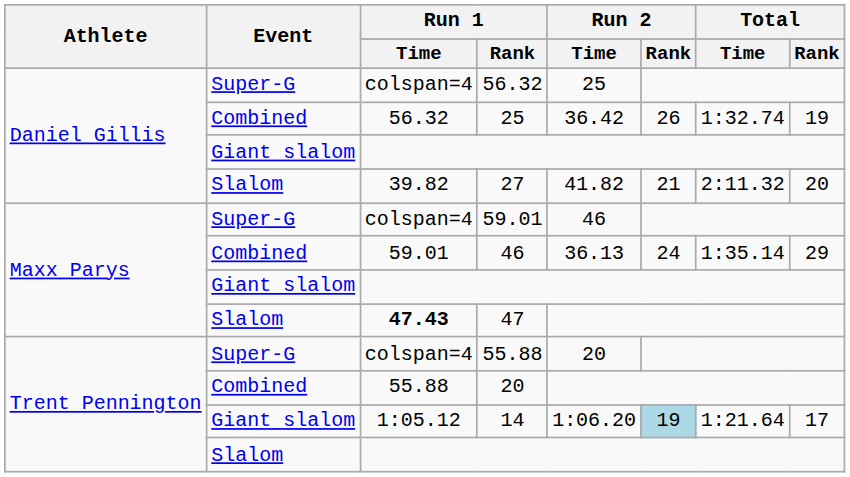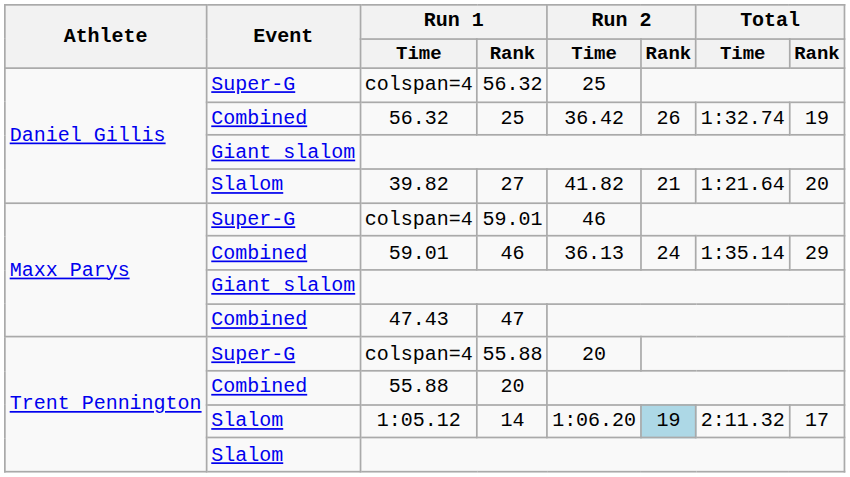(743, 186) 2:11.32 -> (743, 186) 1:21.64
(247, 320) Slalom -> (259, 320) Combined
(419, 320) bold -> (419, 320) normal
(283, 421) Giant slalom -> (247, 421) Slalom
(743, 421) 1:21.64 -> (743, 421) 2:11.32
